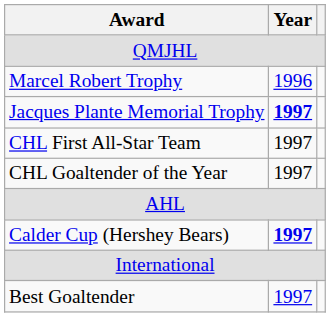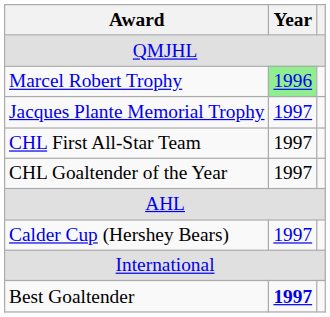(293, 81) no background -> (293, 81) lightgreen background
(293, 111) bold -> (293, 111) normal
(293, 234) bold -> (293, 234) normal
(293, 296) normal -> (293, 296) bold
